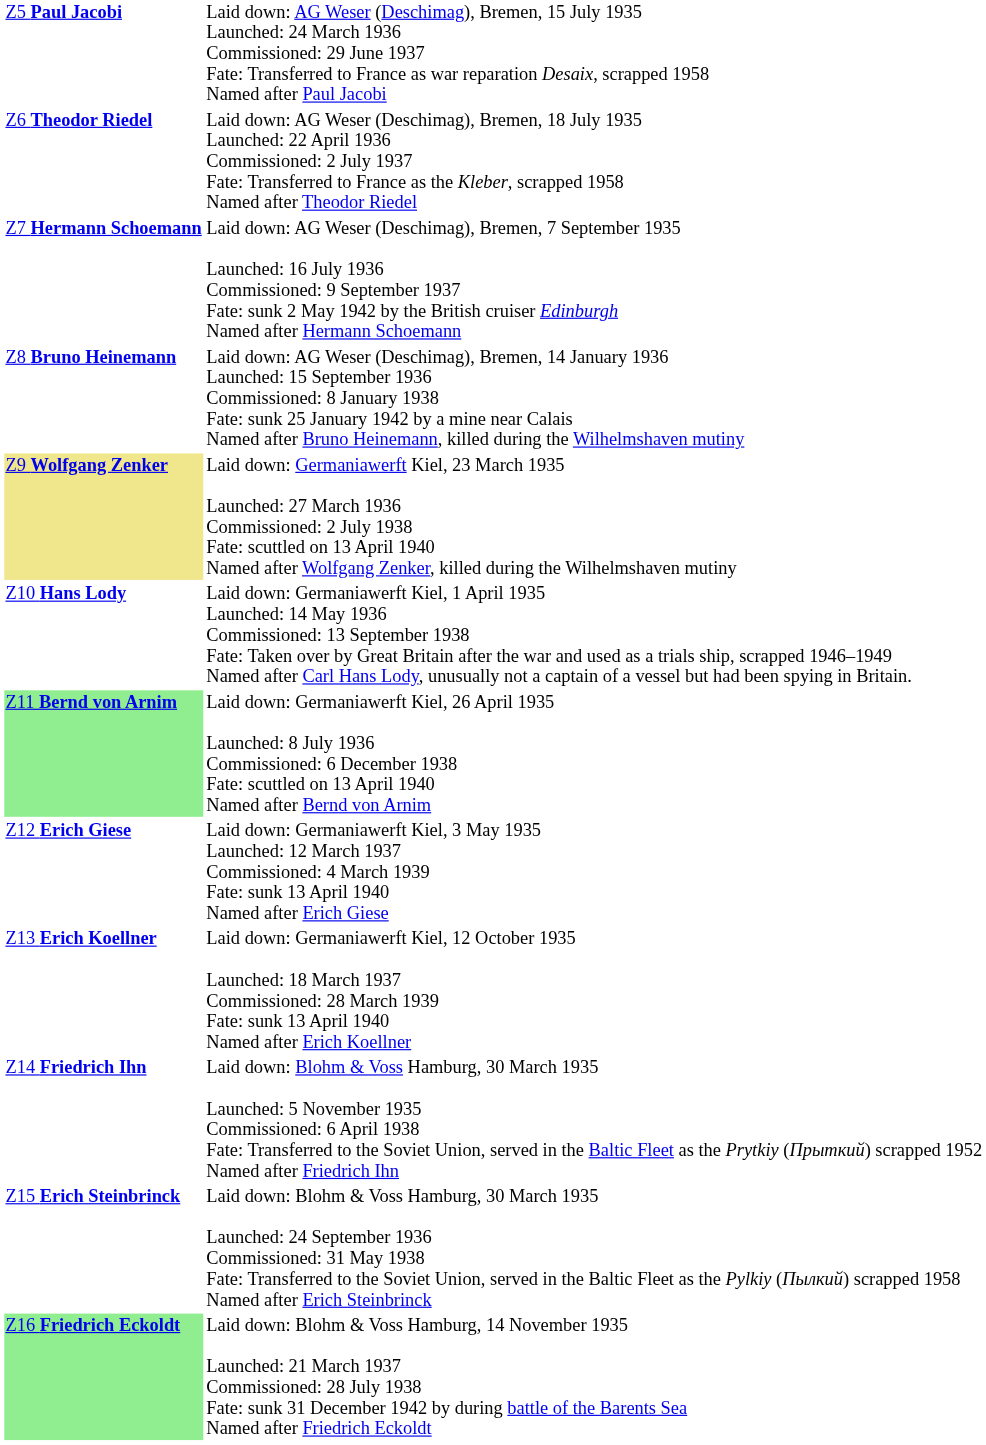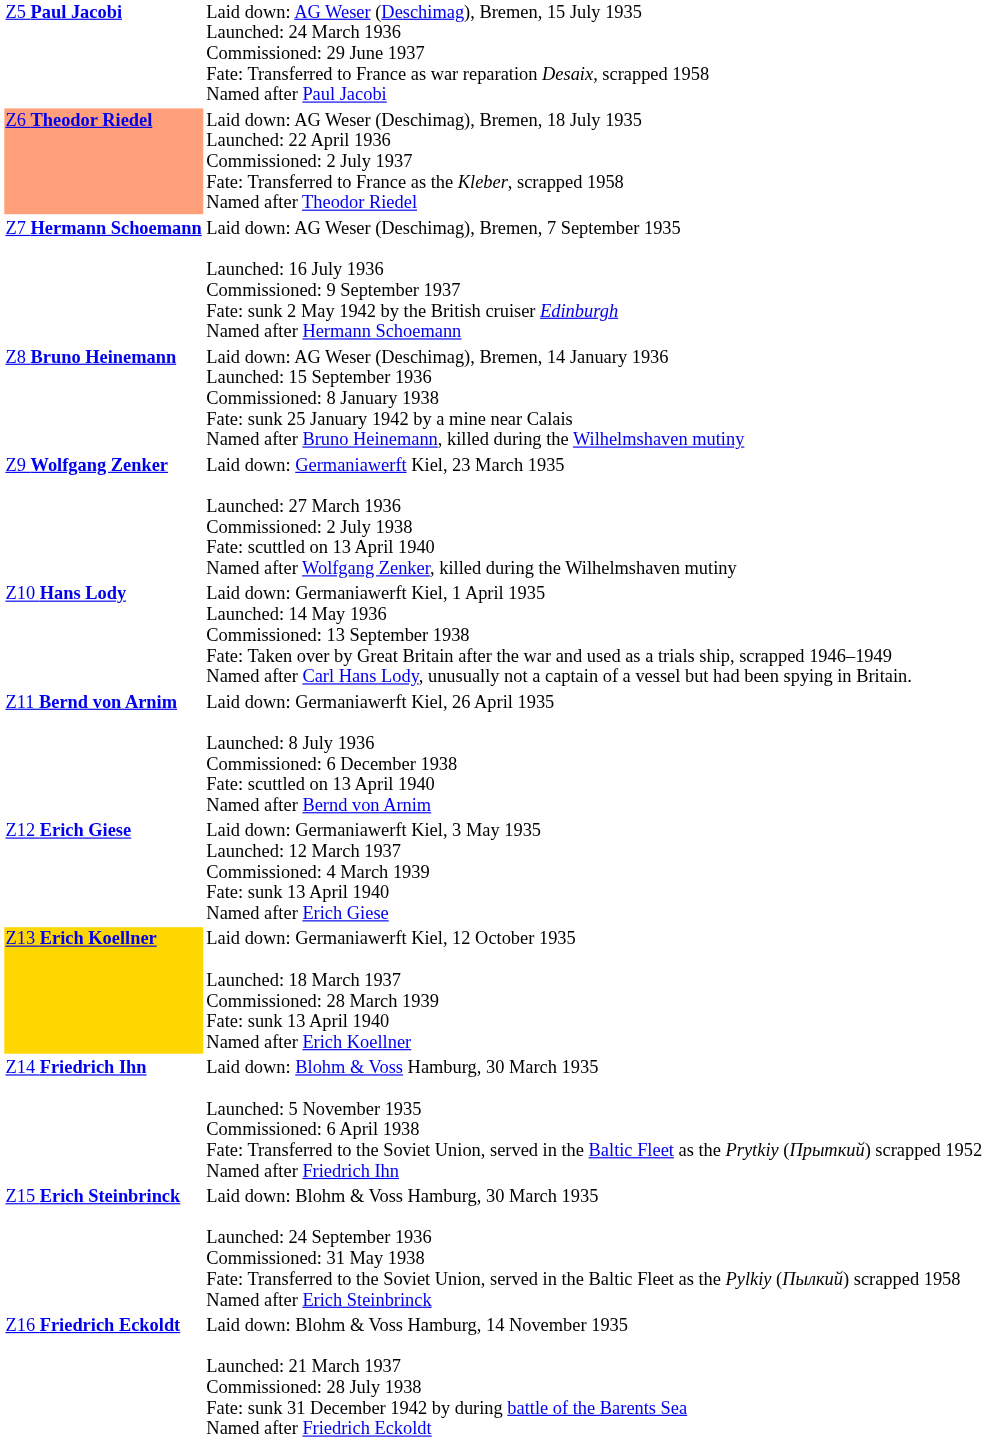(79, 119) no background -> (79, 119) lightsalmon background
(87, 464) khaki background -> (87, 464) no background
(91, 701) lightgreen background -> (91, 701) no background
(81, 938) no background -> (81, 938) gold background
(93, 1325) lightgreen background -> (93, 1325) no background
